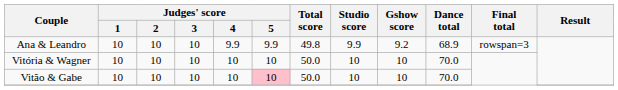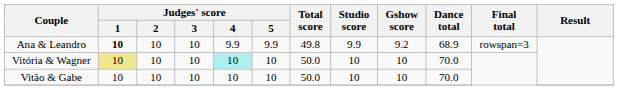(117, 44) normal -> (117, 44) bold
(117, 60) no background -> (117, 60) khaki background
(233, 60) no background -> (233, 60) paleturquoise background
(271, 77) pink background -> (271, 77) no background
